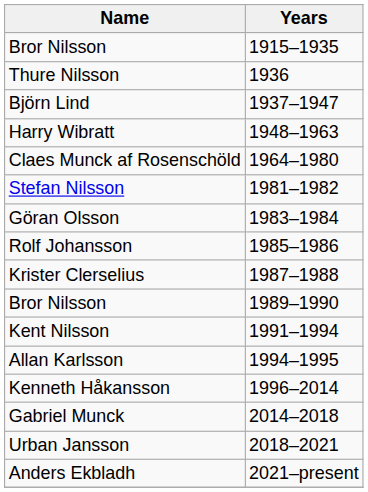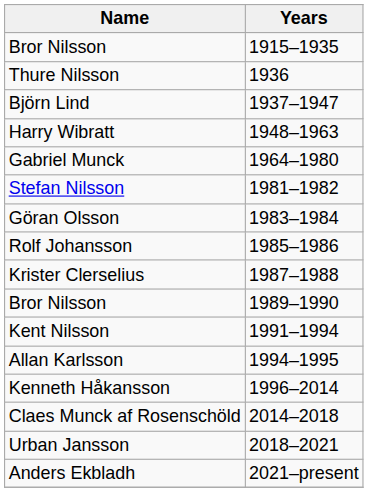(125, 160) Claes Munck af Rosenschöld -> (66, 160) Gabriel Munck
(66, 416) Gabriel Munck -> (125, 416) Claes Munck af Rosenschöld
